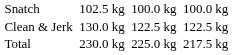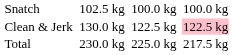(206, 26) no background -> (206, 26) pink background
